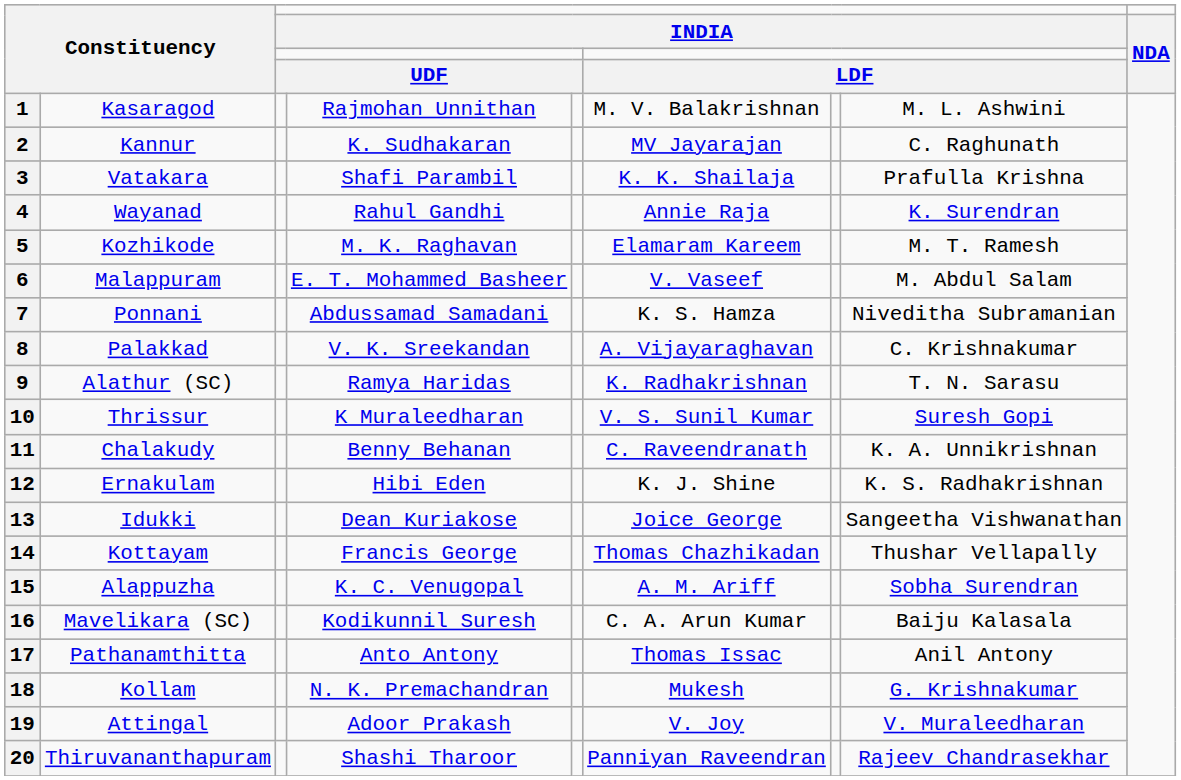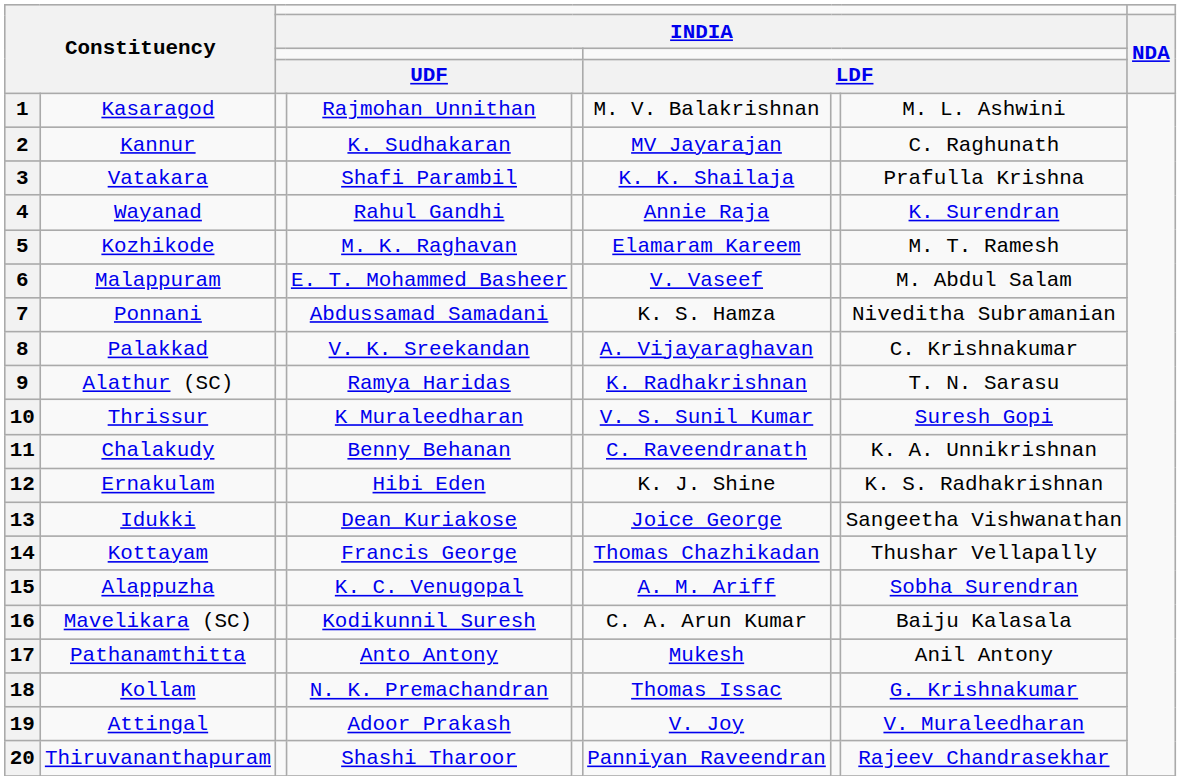(706, 656) Thomas Issac -> (706, 656) Mukesh
(706, 690) Mukesh -> (706, 690) Thomas Issac
